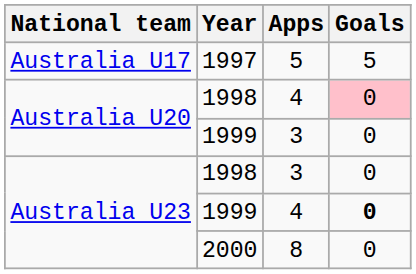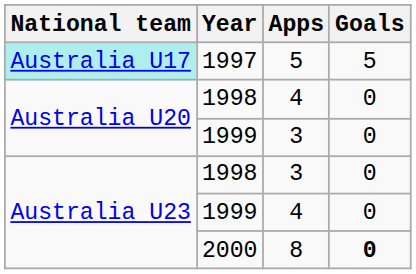(101, 61) no background -> (101, 61) paleturquoise background
(370, 99) pink background -> (370, 99) no background
(370, 212) bold -> (370, 212) normal
(370, 250) normal -> (370, 250) bold
